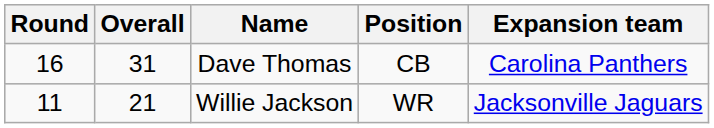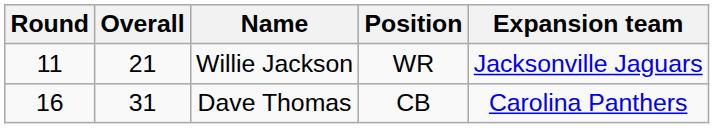rows swapped: (275, 102) <-> (275, 63)
